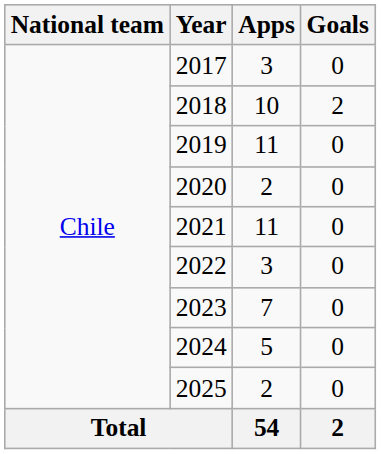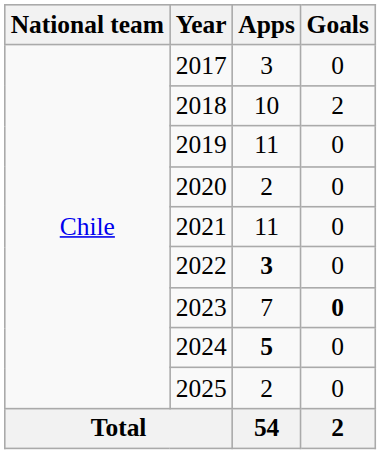(267, 266) normal -> (267, 266) bold
(338, 307) normal -> (338, 307) bold
(267, 347) normal -> (267, 347) bold
